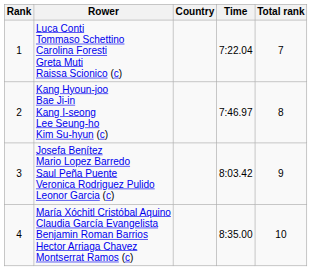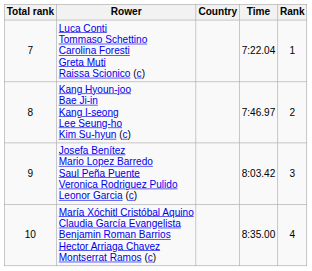columns swapped: (19, 12) <-> (281, 12)
